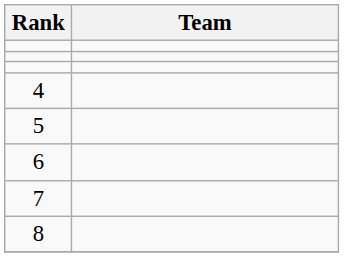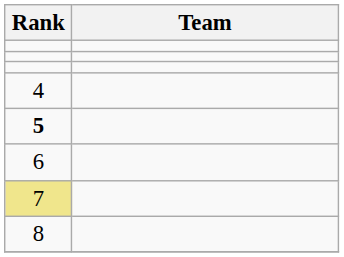(38, 125) normal -> (38, 125) bold
(38, 198) no background -> (38, 198) khaki background
